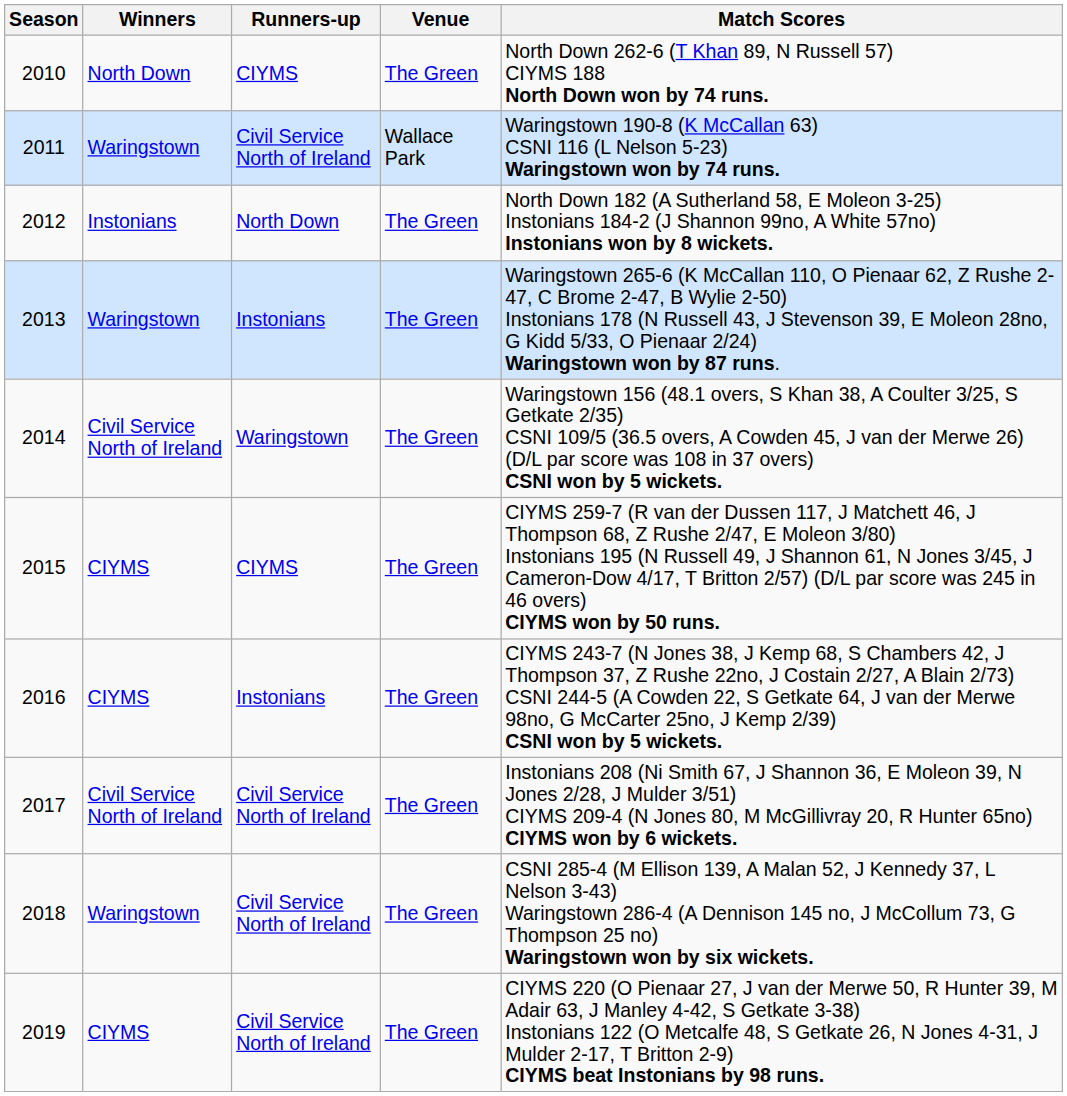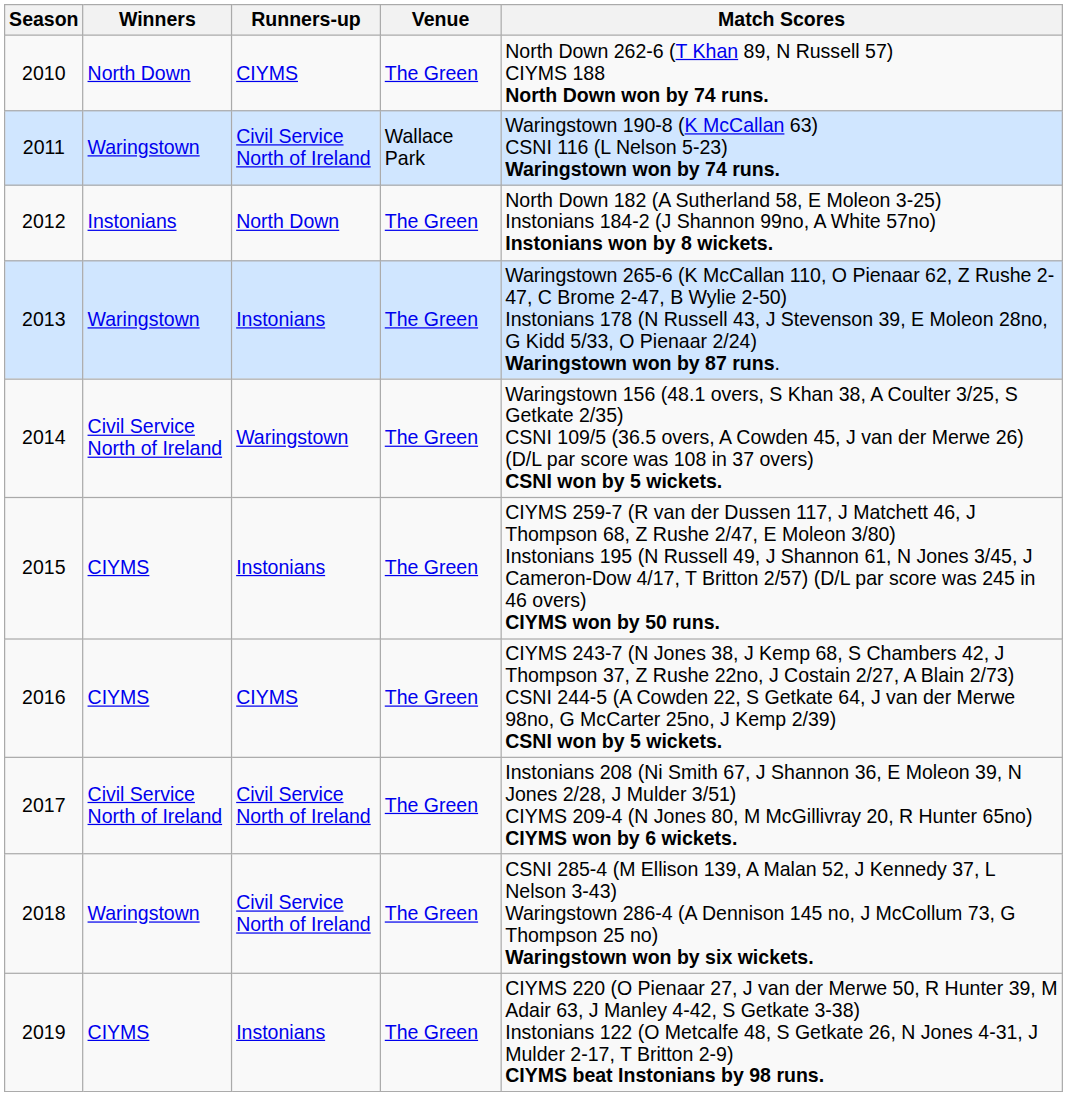(267, 568) CIYMS -> (281, 568) Instonians
(281, 697) Instonians -> (267, 697) CIYMS
(303, 1032) Civil Service North of Ireland -> (281, 1032) Instonians
